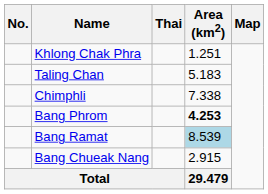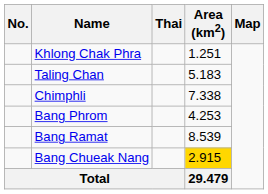(208, 116) bold -> (208, 116) normal
(208, 137) lightblue background -> (208, 137) no background
(208, 158) no background -> (208, 158) gold background
